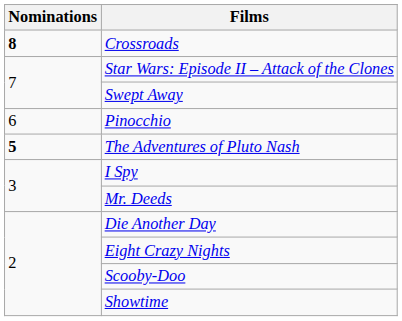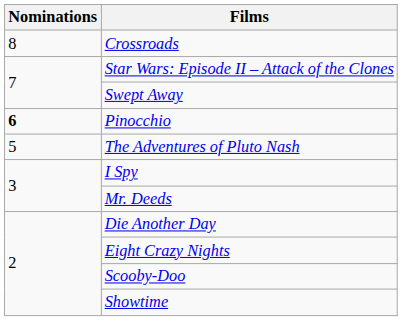(12, 43) bold -> (12, 43) normal
(12, 120) normal -> (12, 120) bold
(12, 146) bold -> (12, 146) normal
